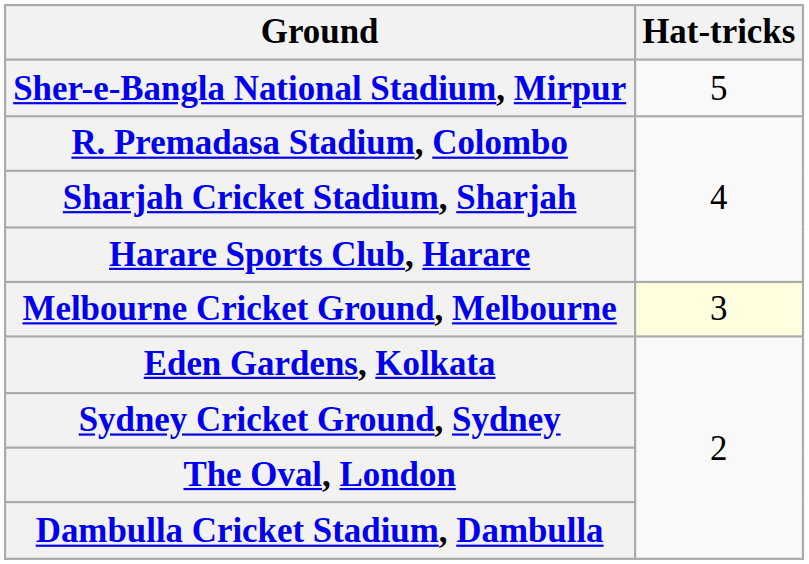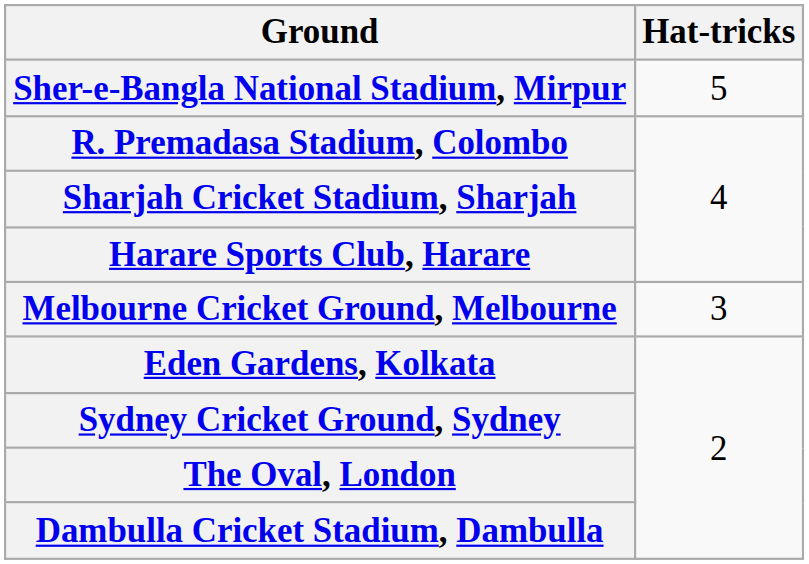(719, 308) lightyellow background -> (719, 308) no background
